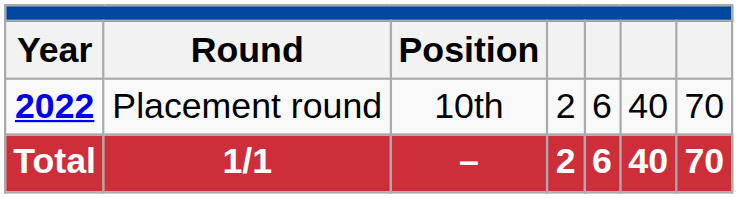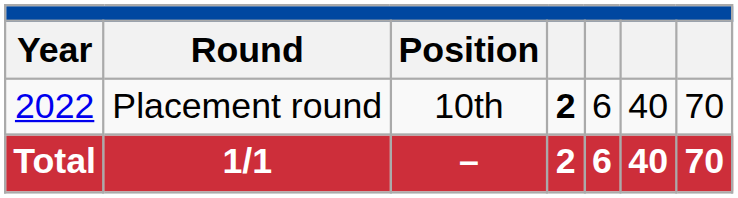(55, 105) bold -> (55, 105) normal
(566, 105) normal -> (566, 105) bold
